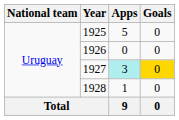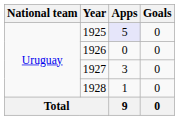(125, 32) no background -> (125, 32) lavender background
(125, 69) paleturquoise background -> (125, 69) no background
(157, 69) gold background -> (157, 69) no background
